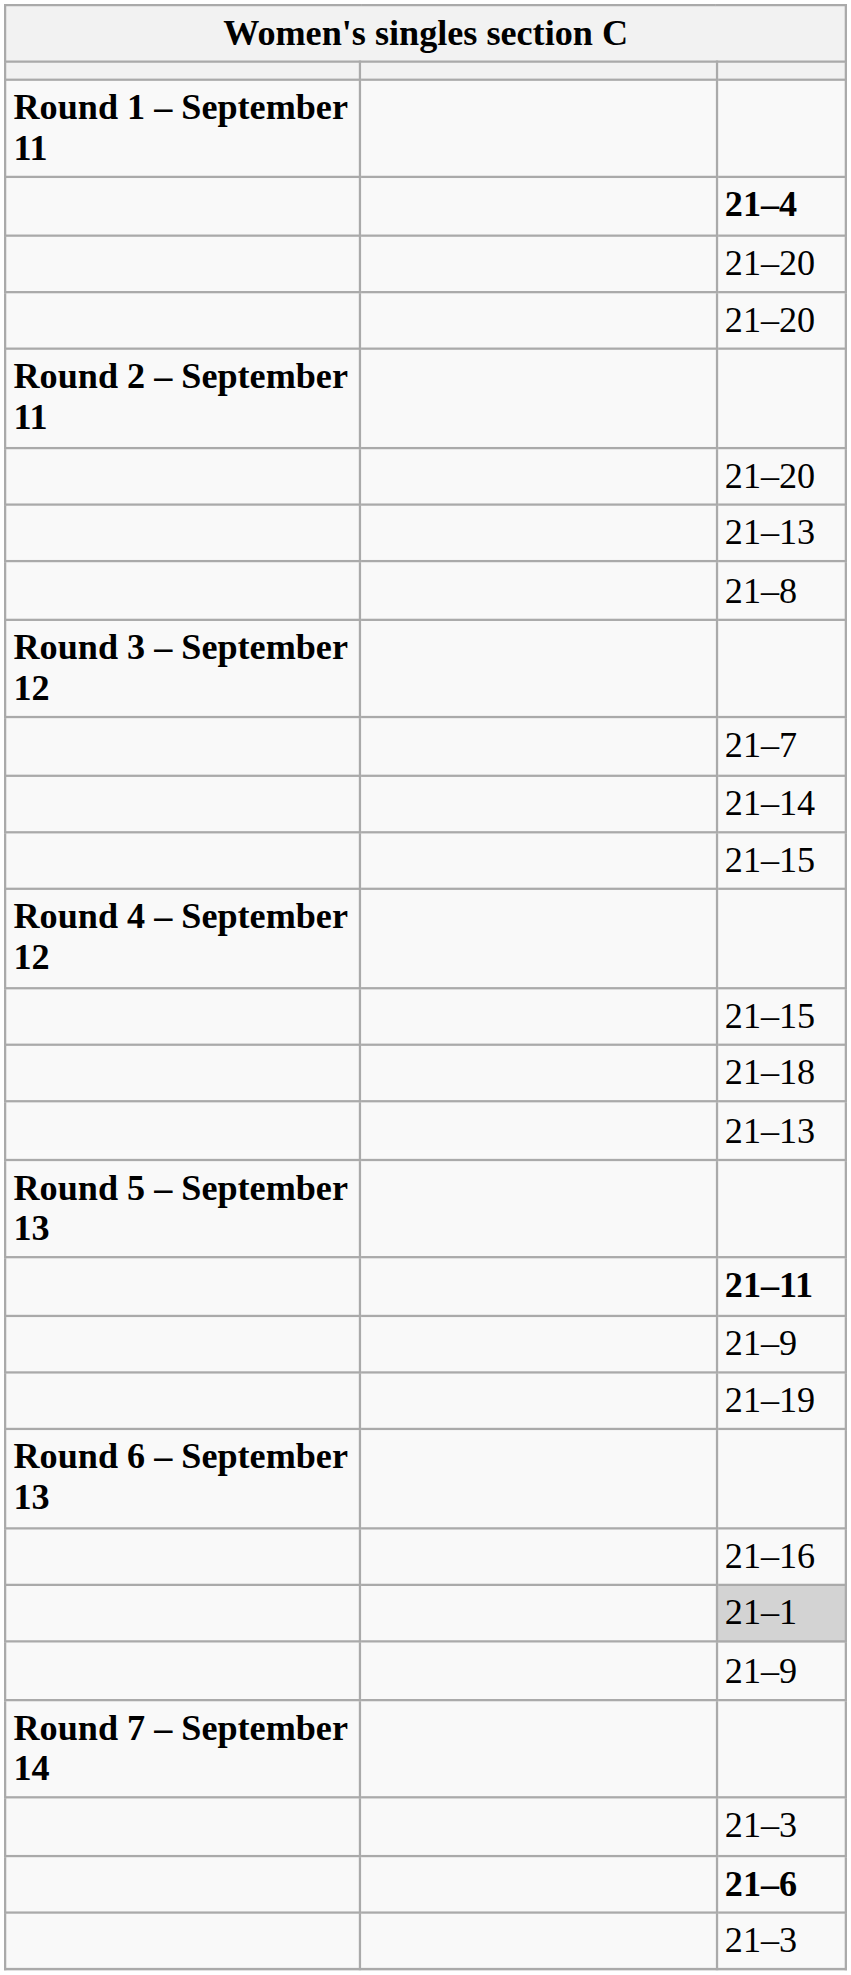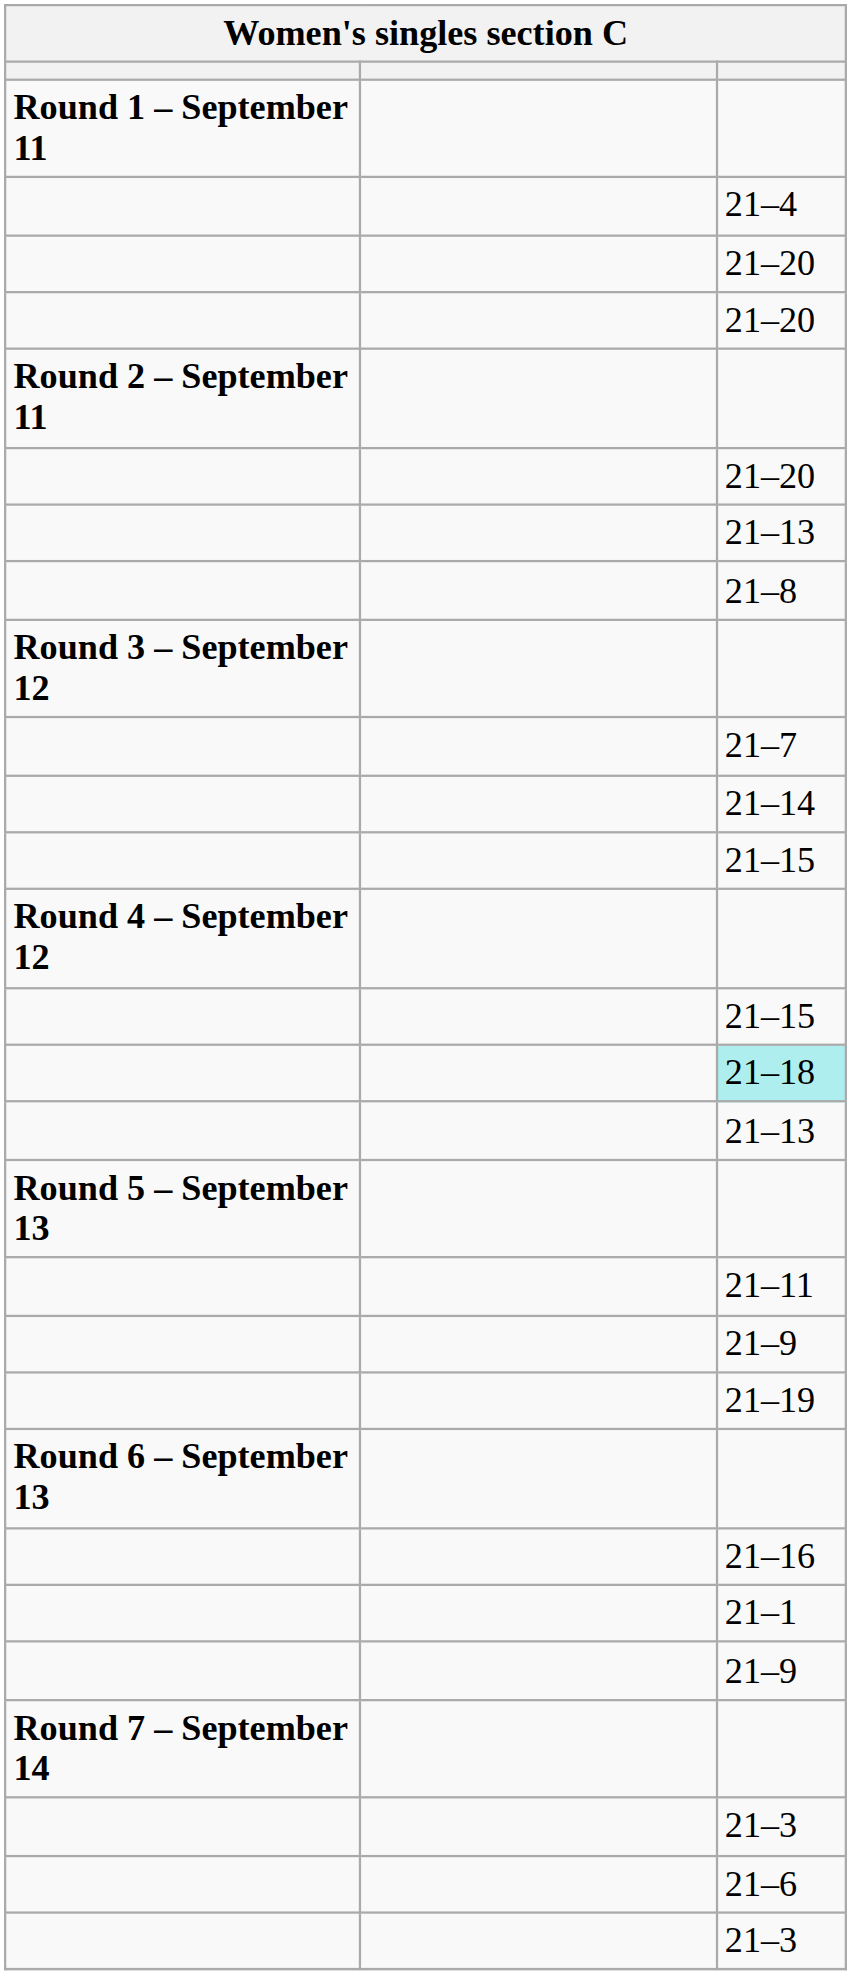(761, 205) bold -> (761, 205) normal
(770, 1072) no background -> (770, 1072) paleturquoise background
(769, 1285) bold -> (769, 1285) normal
(761, 1612) lightgrey background -> (761, 1612) no background
(761, 1882) bold -> (761, 1882) normal
